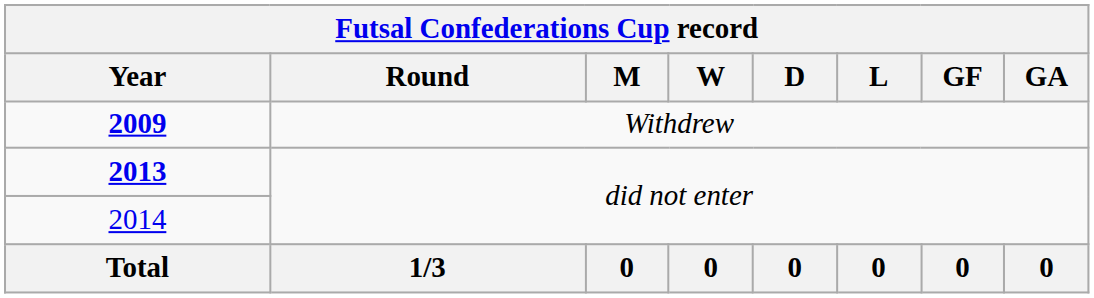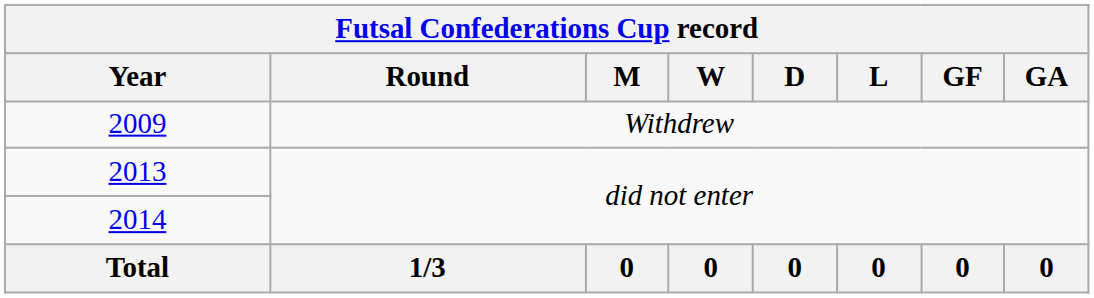(137, 124) bold -> (137, 124) normal
(137, 171) bold -> (137, 171) normal
